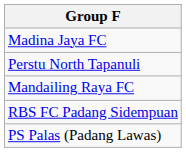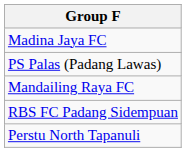(74, 64) Perstu North Tapanuli -> (85, 64) PS Palas (Padang Lawas)
(85, 135) PS Palas (Padang Lawas) -> (74, 135) Perstu North Tapanuli
